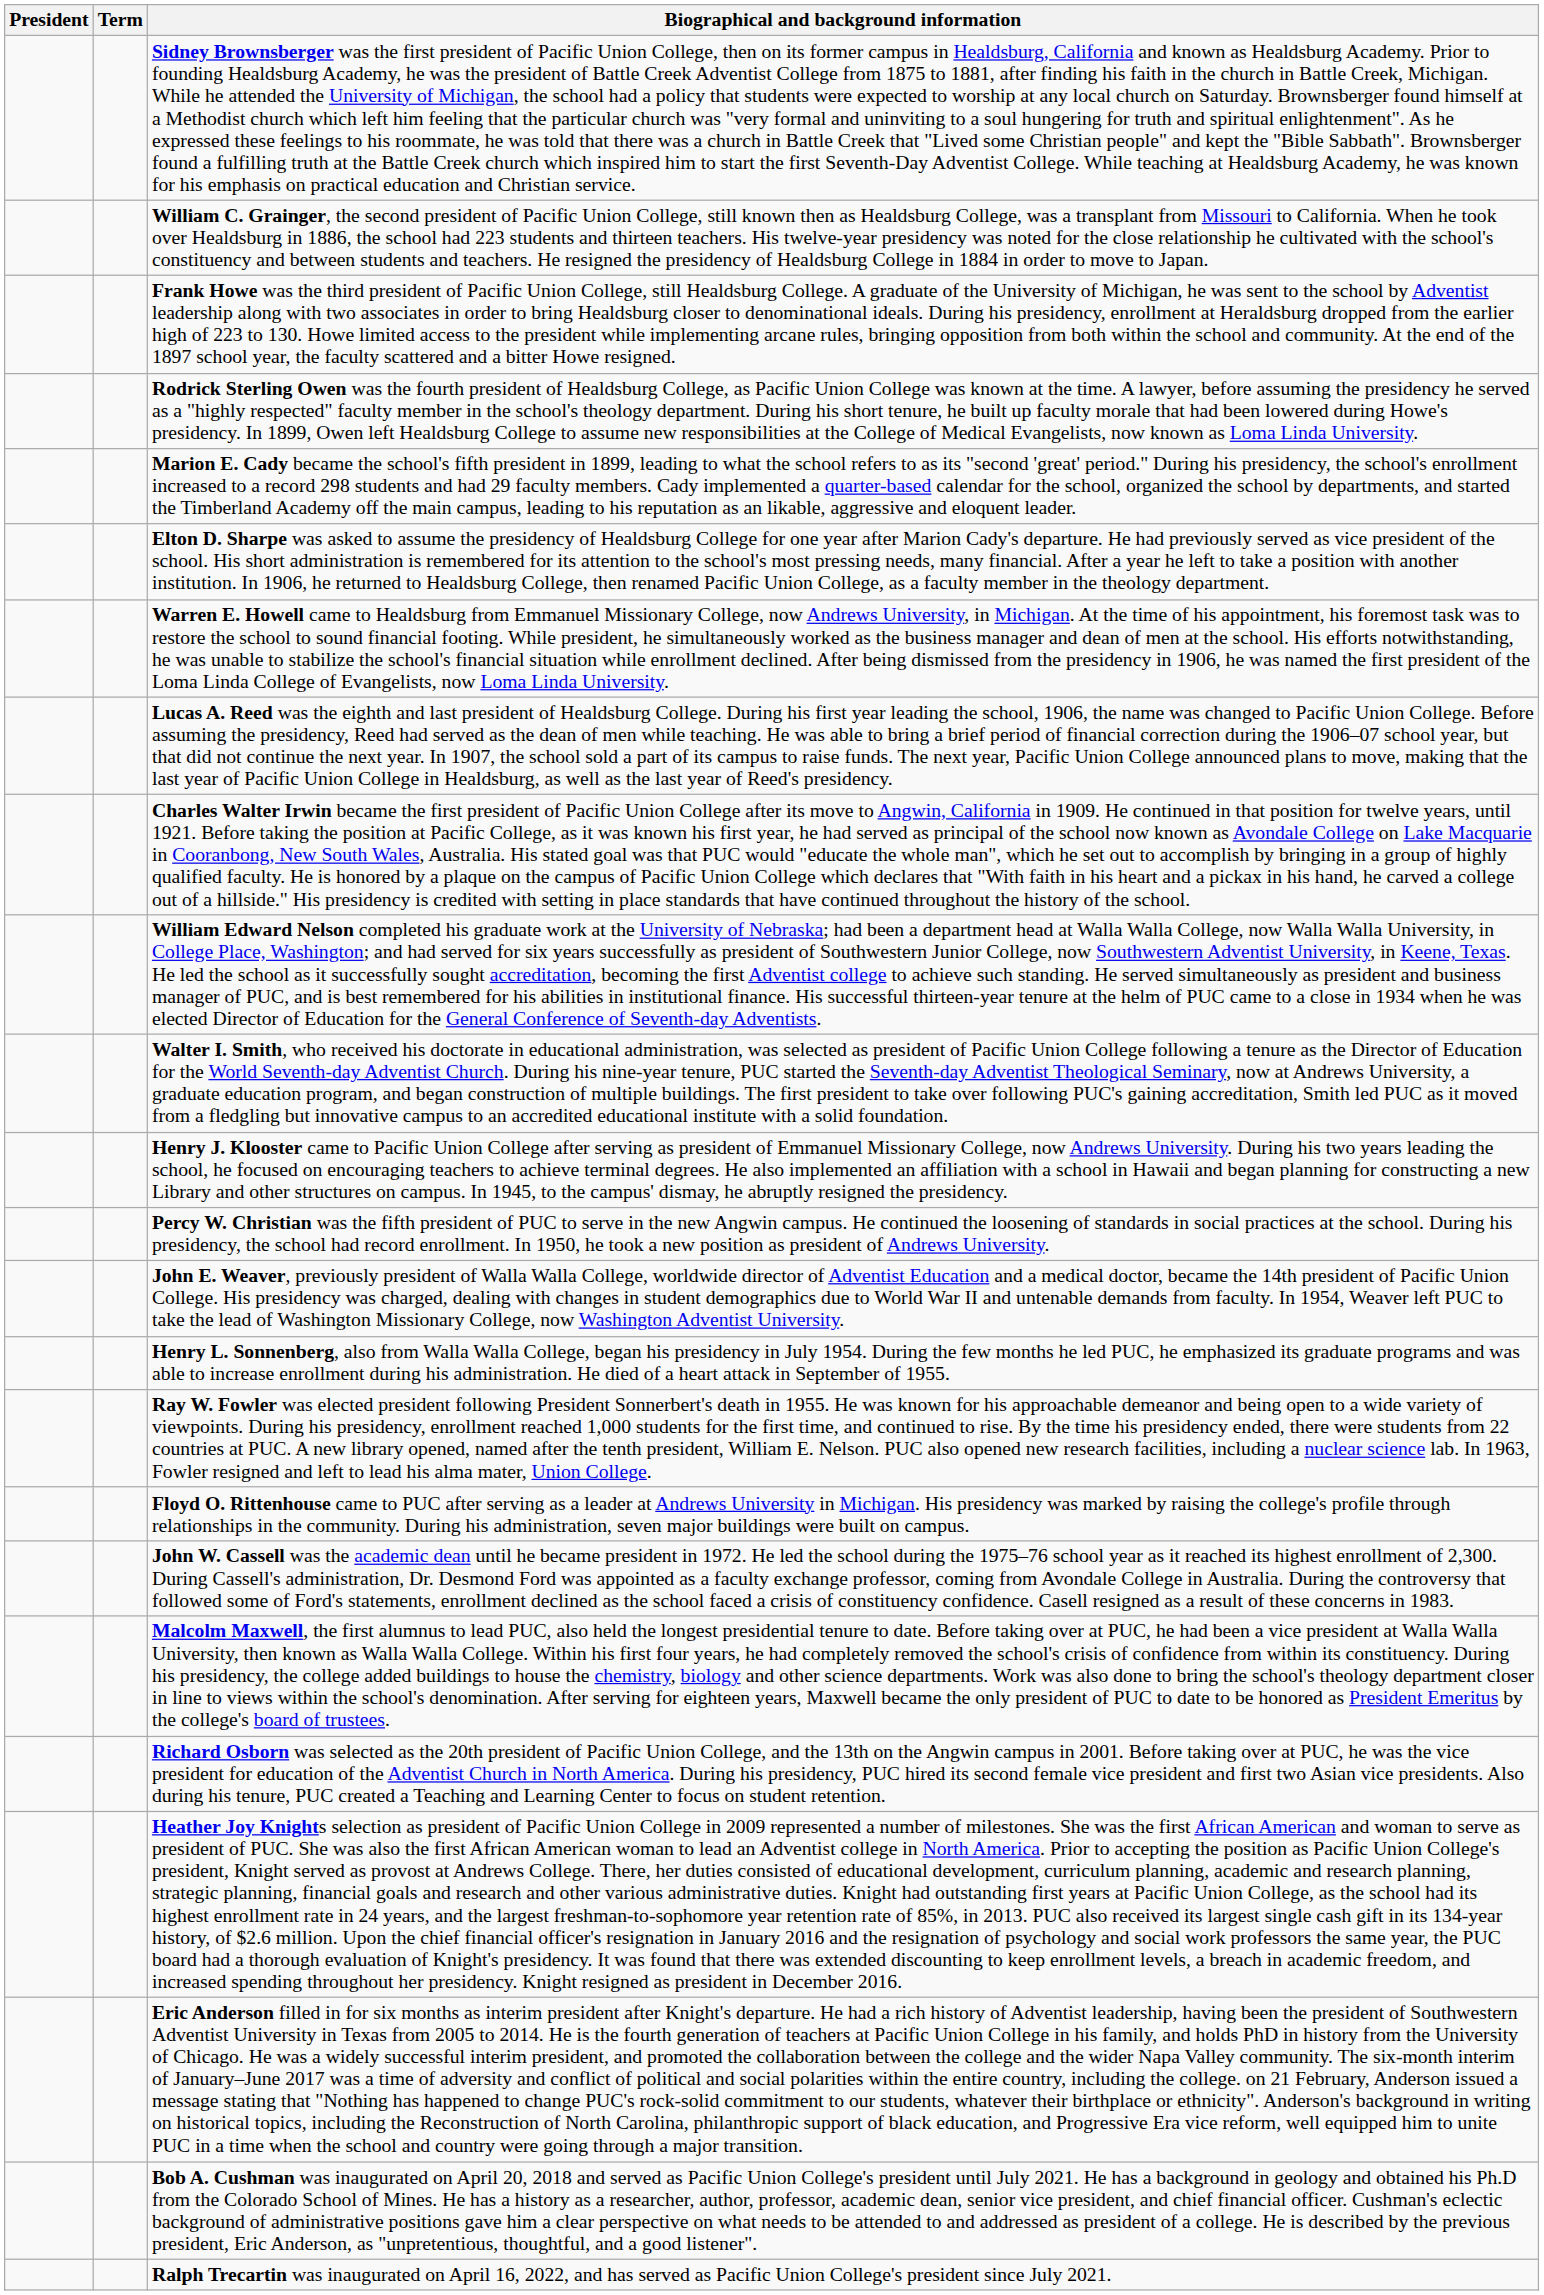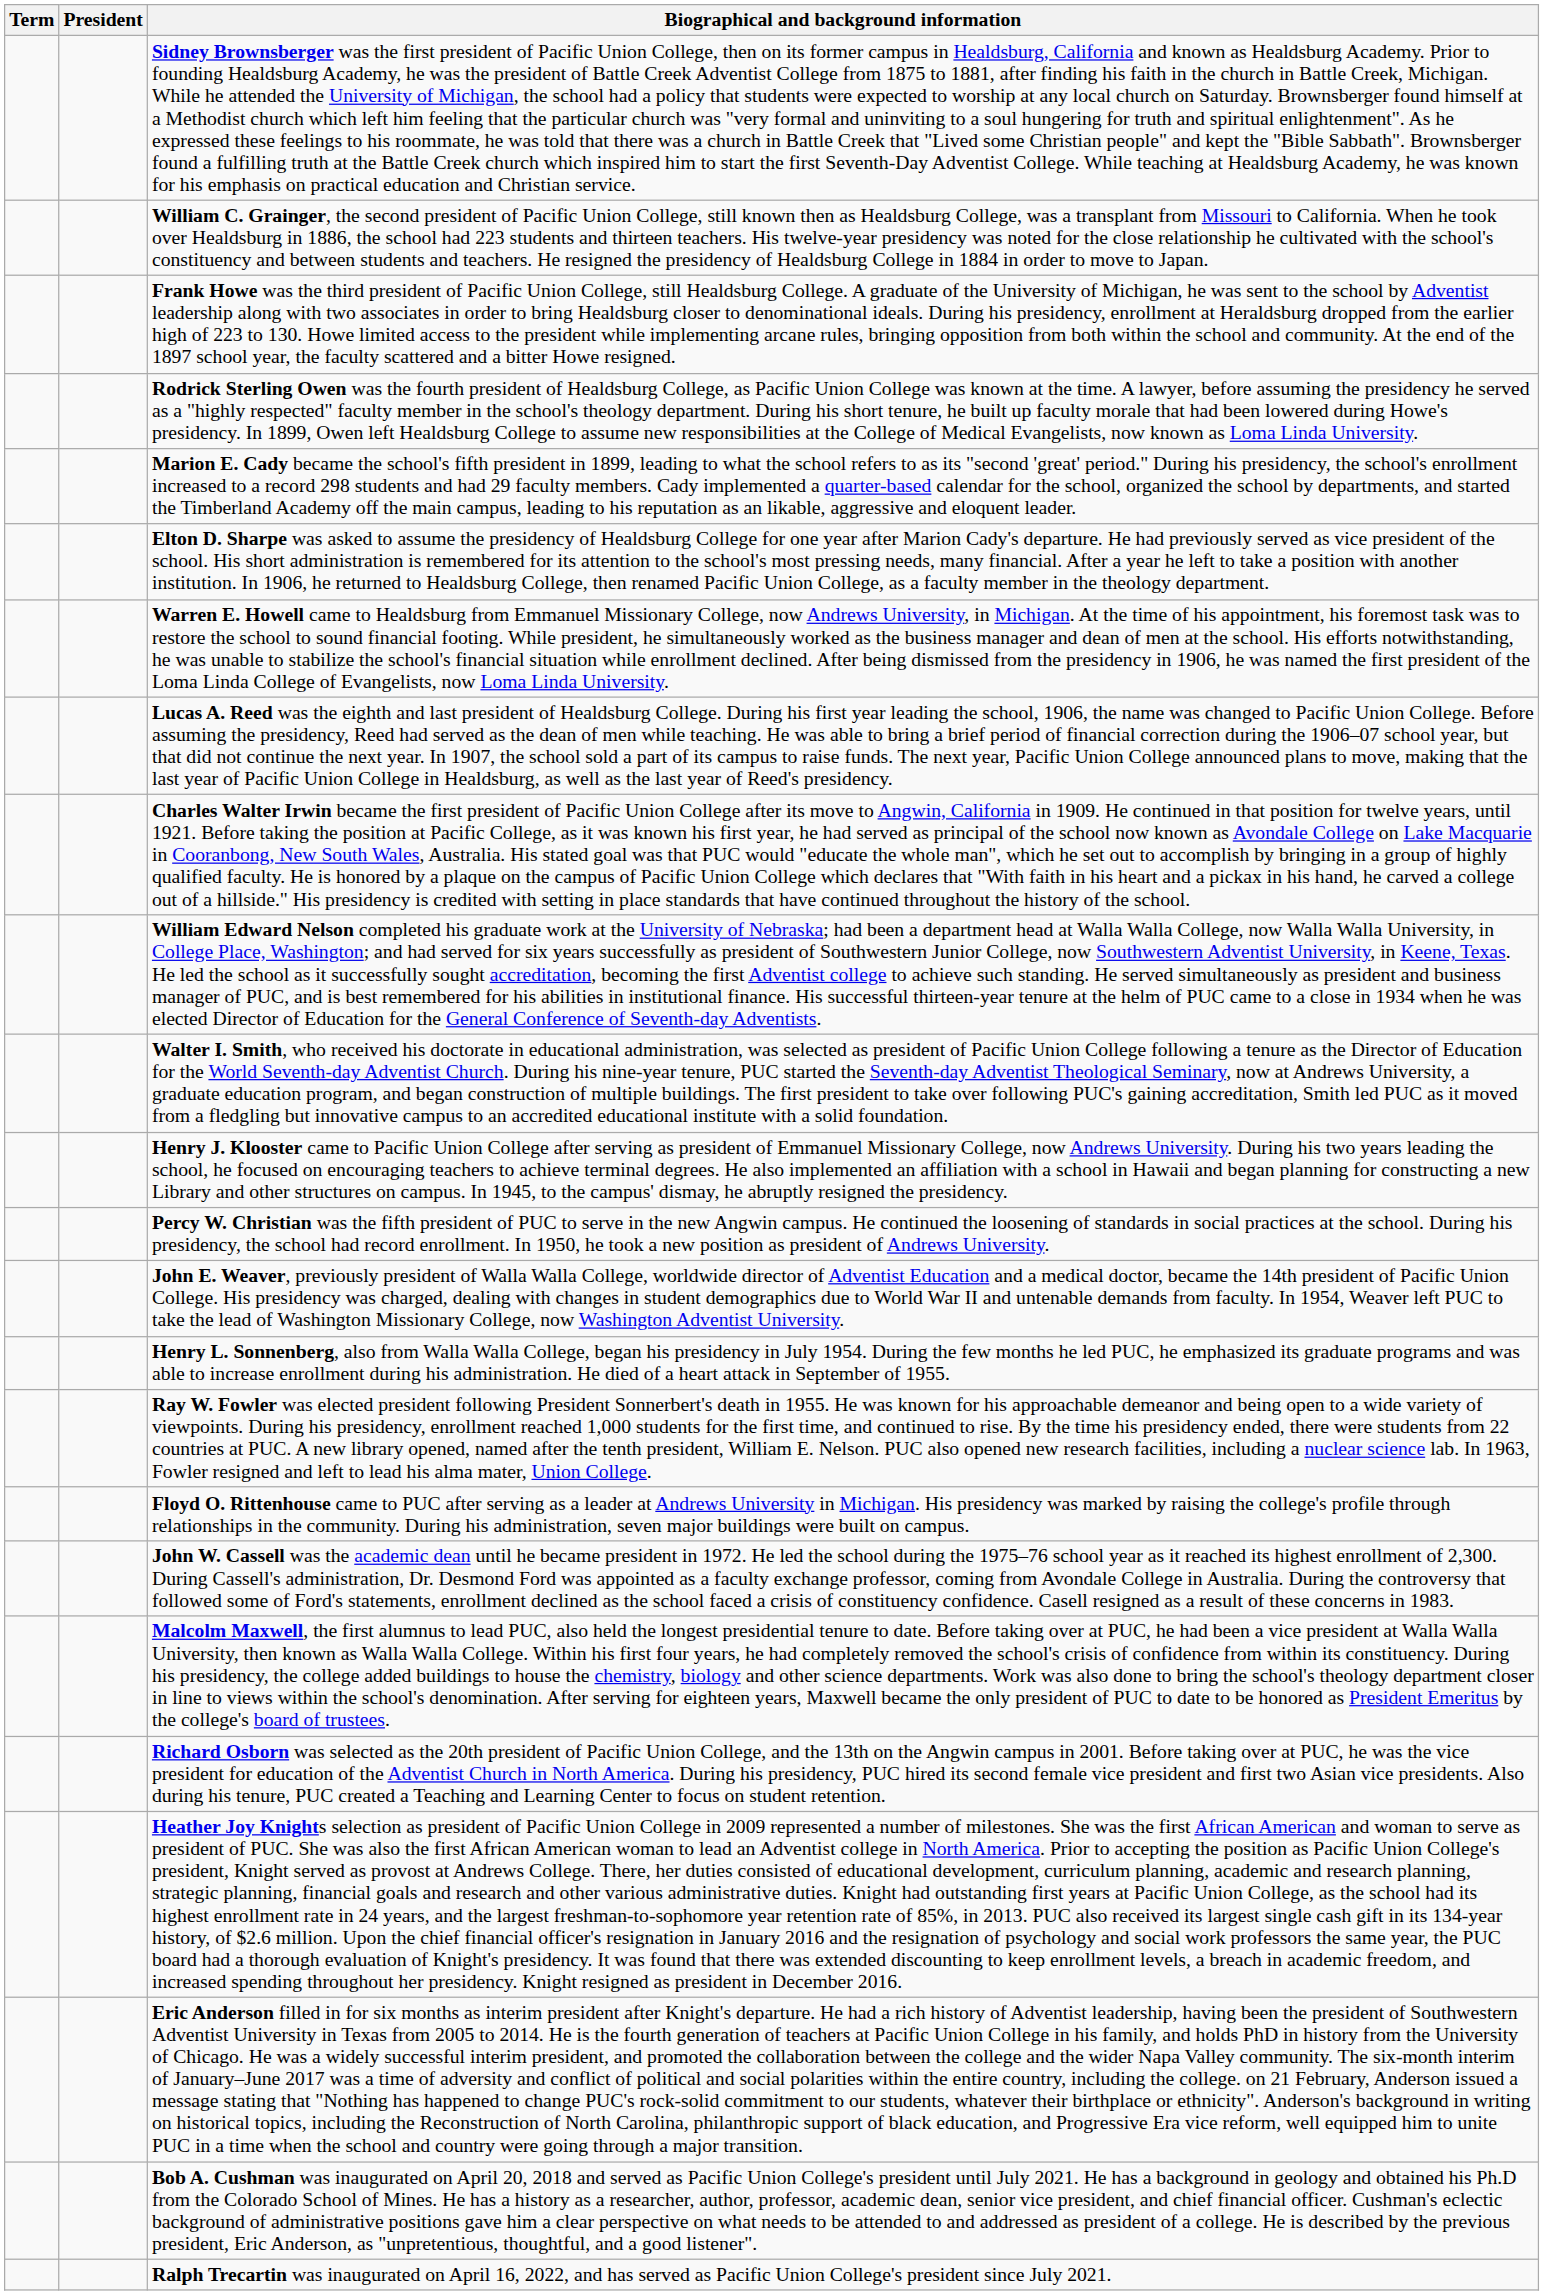columns swapped: (120, 20) <-> (49, 20)
